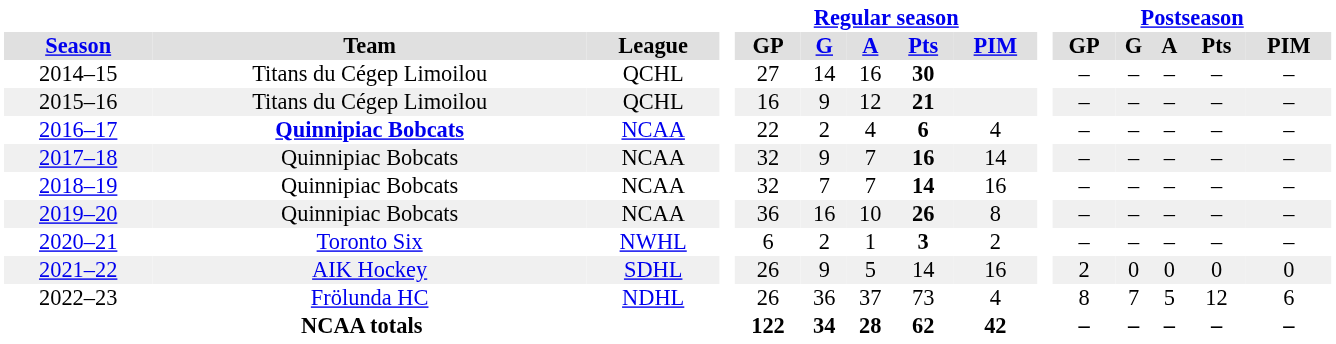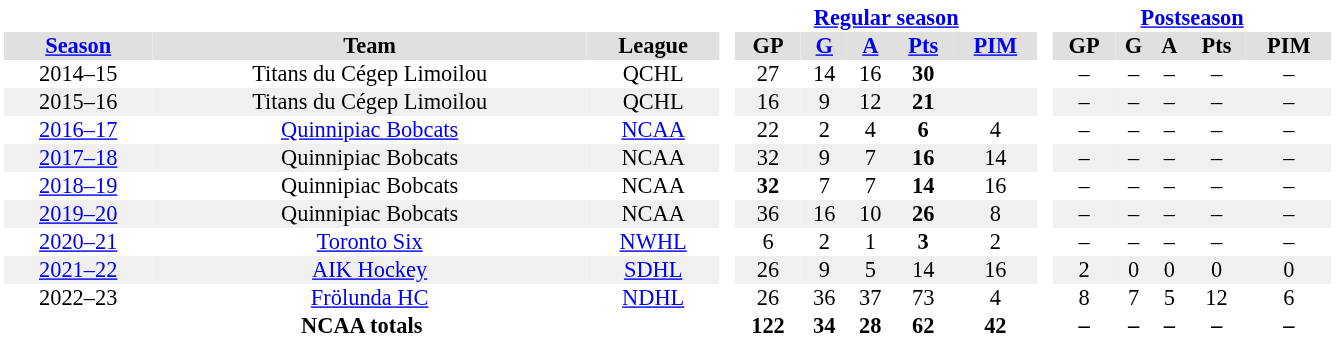(370, 129) bold -> (370, 129) normal
(768, 185) normal -> (768, 185) bold
